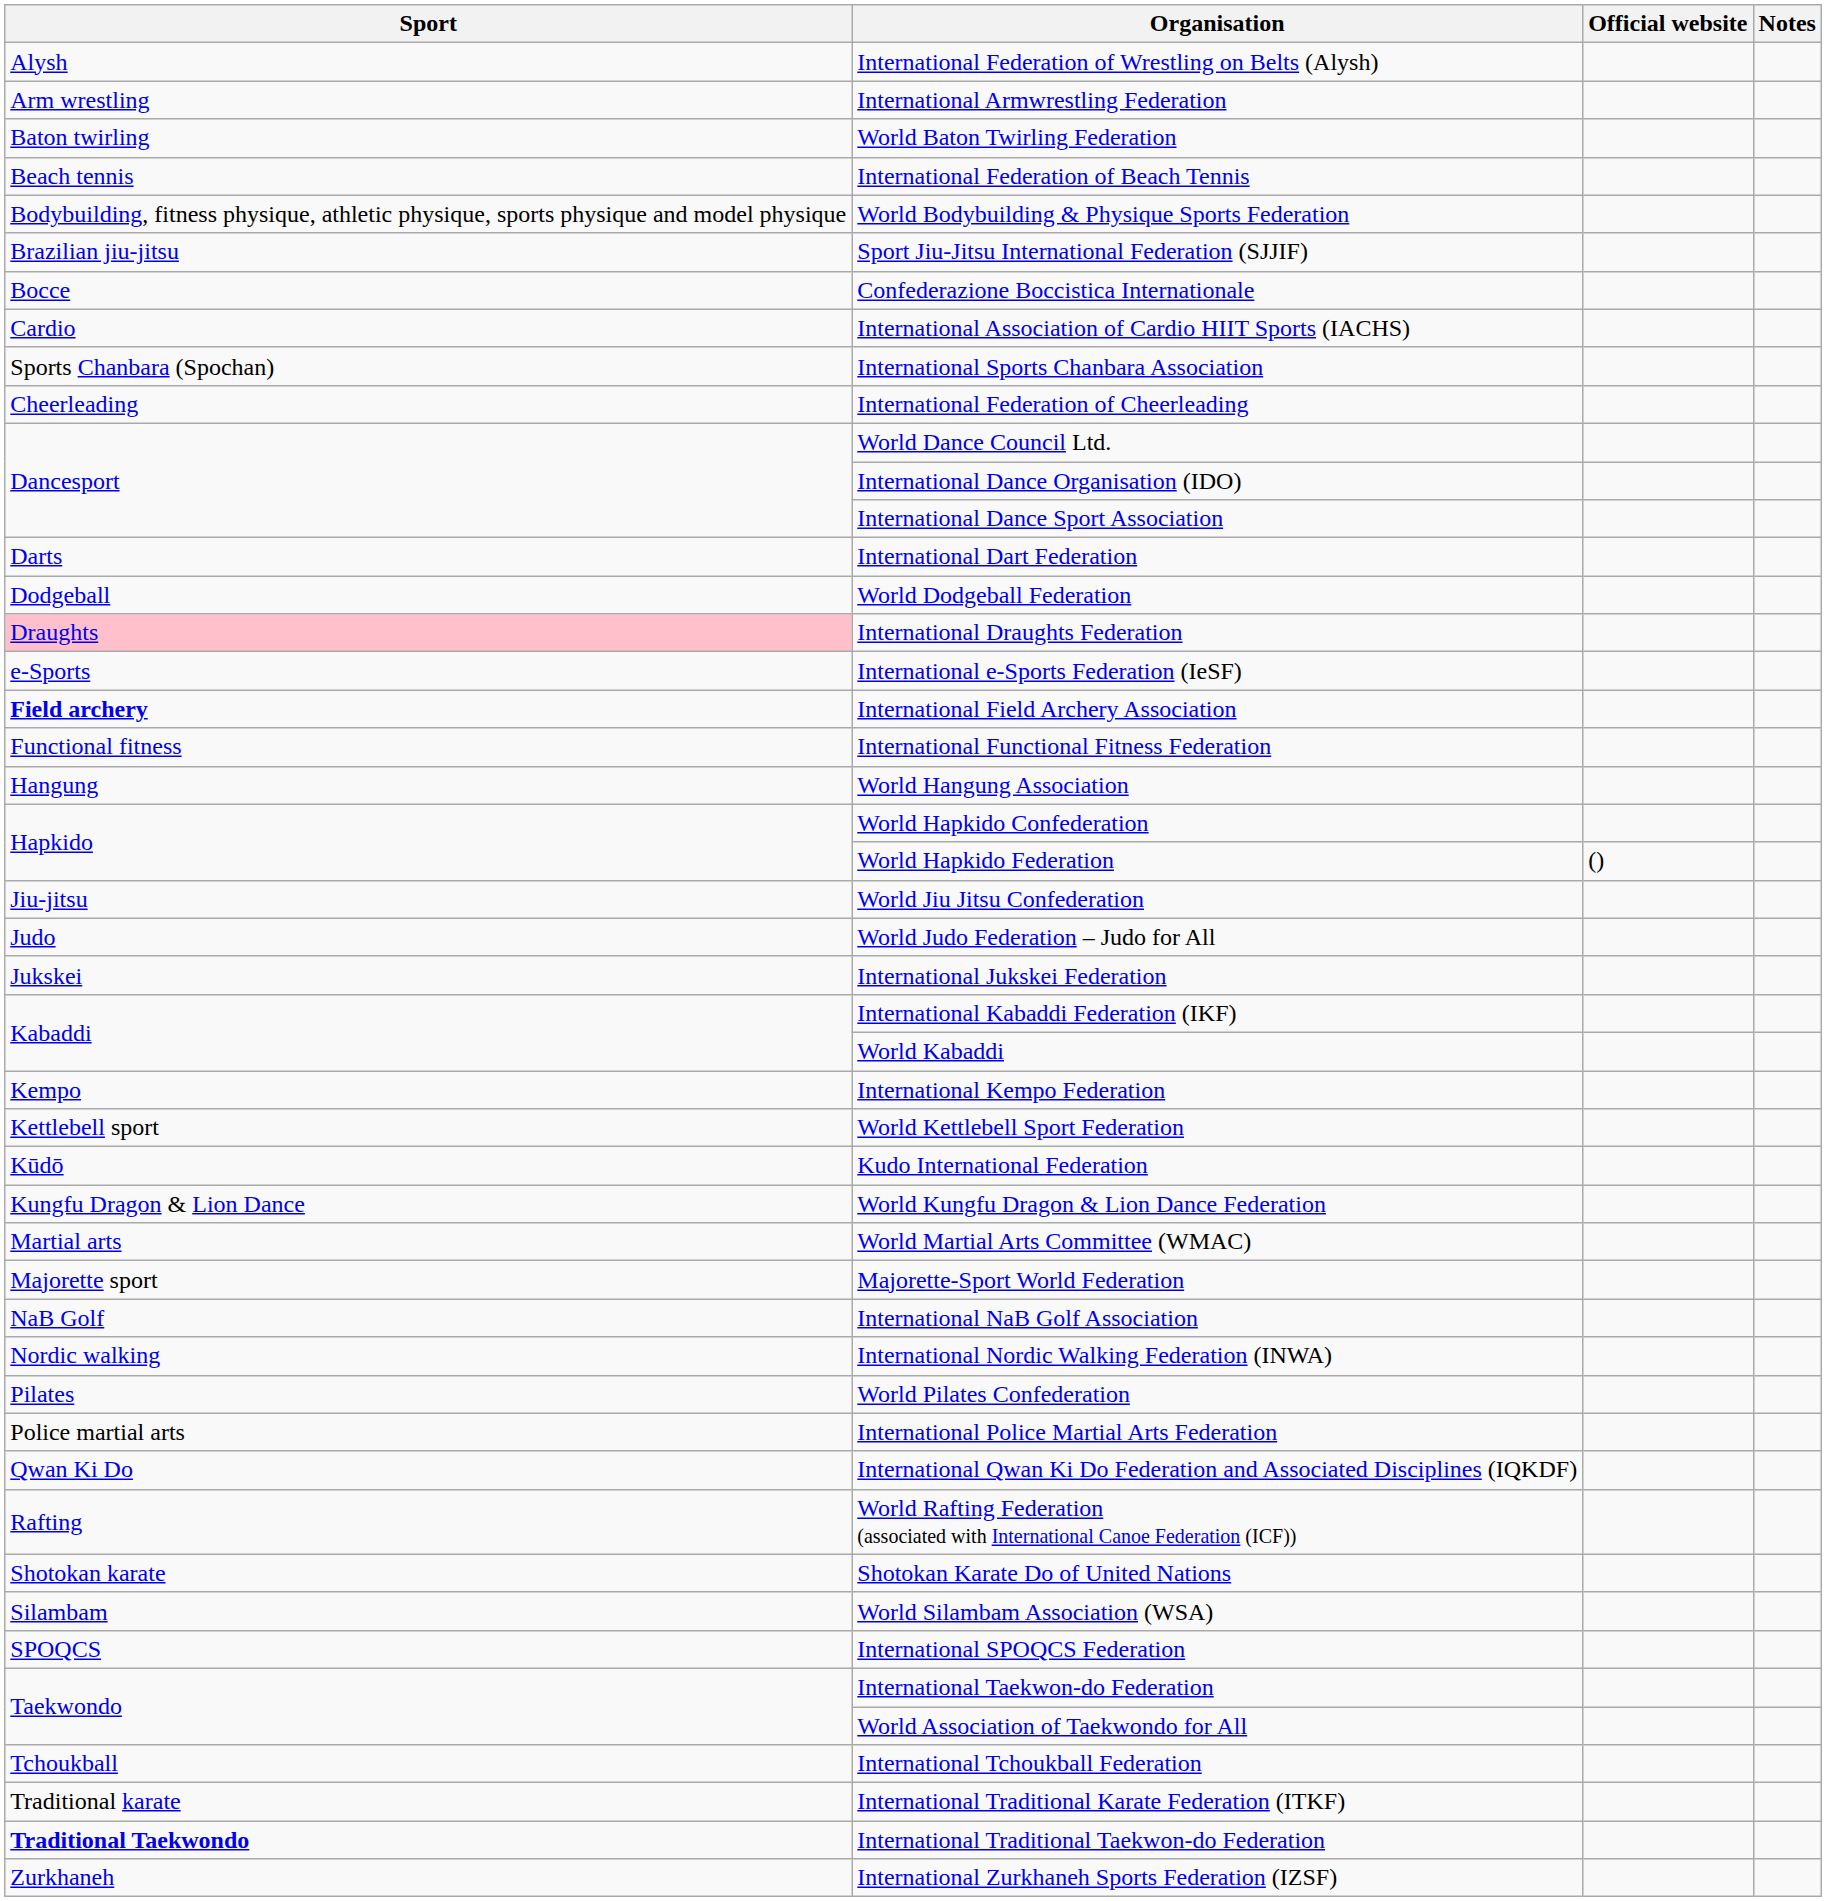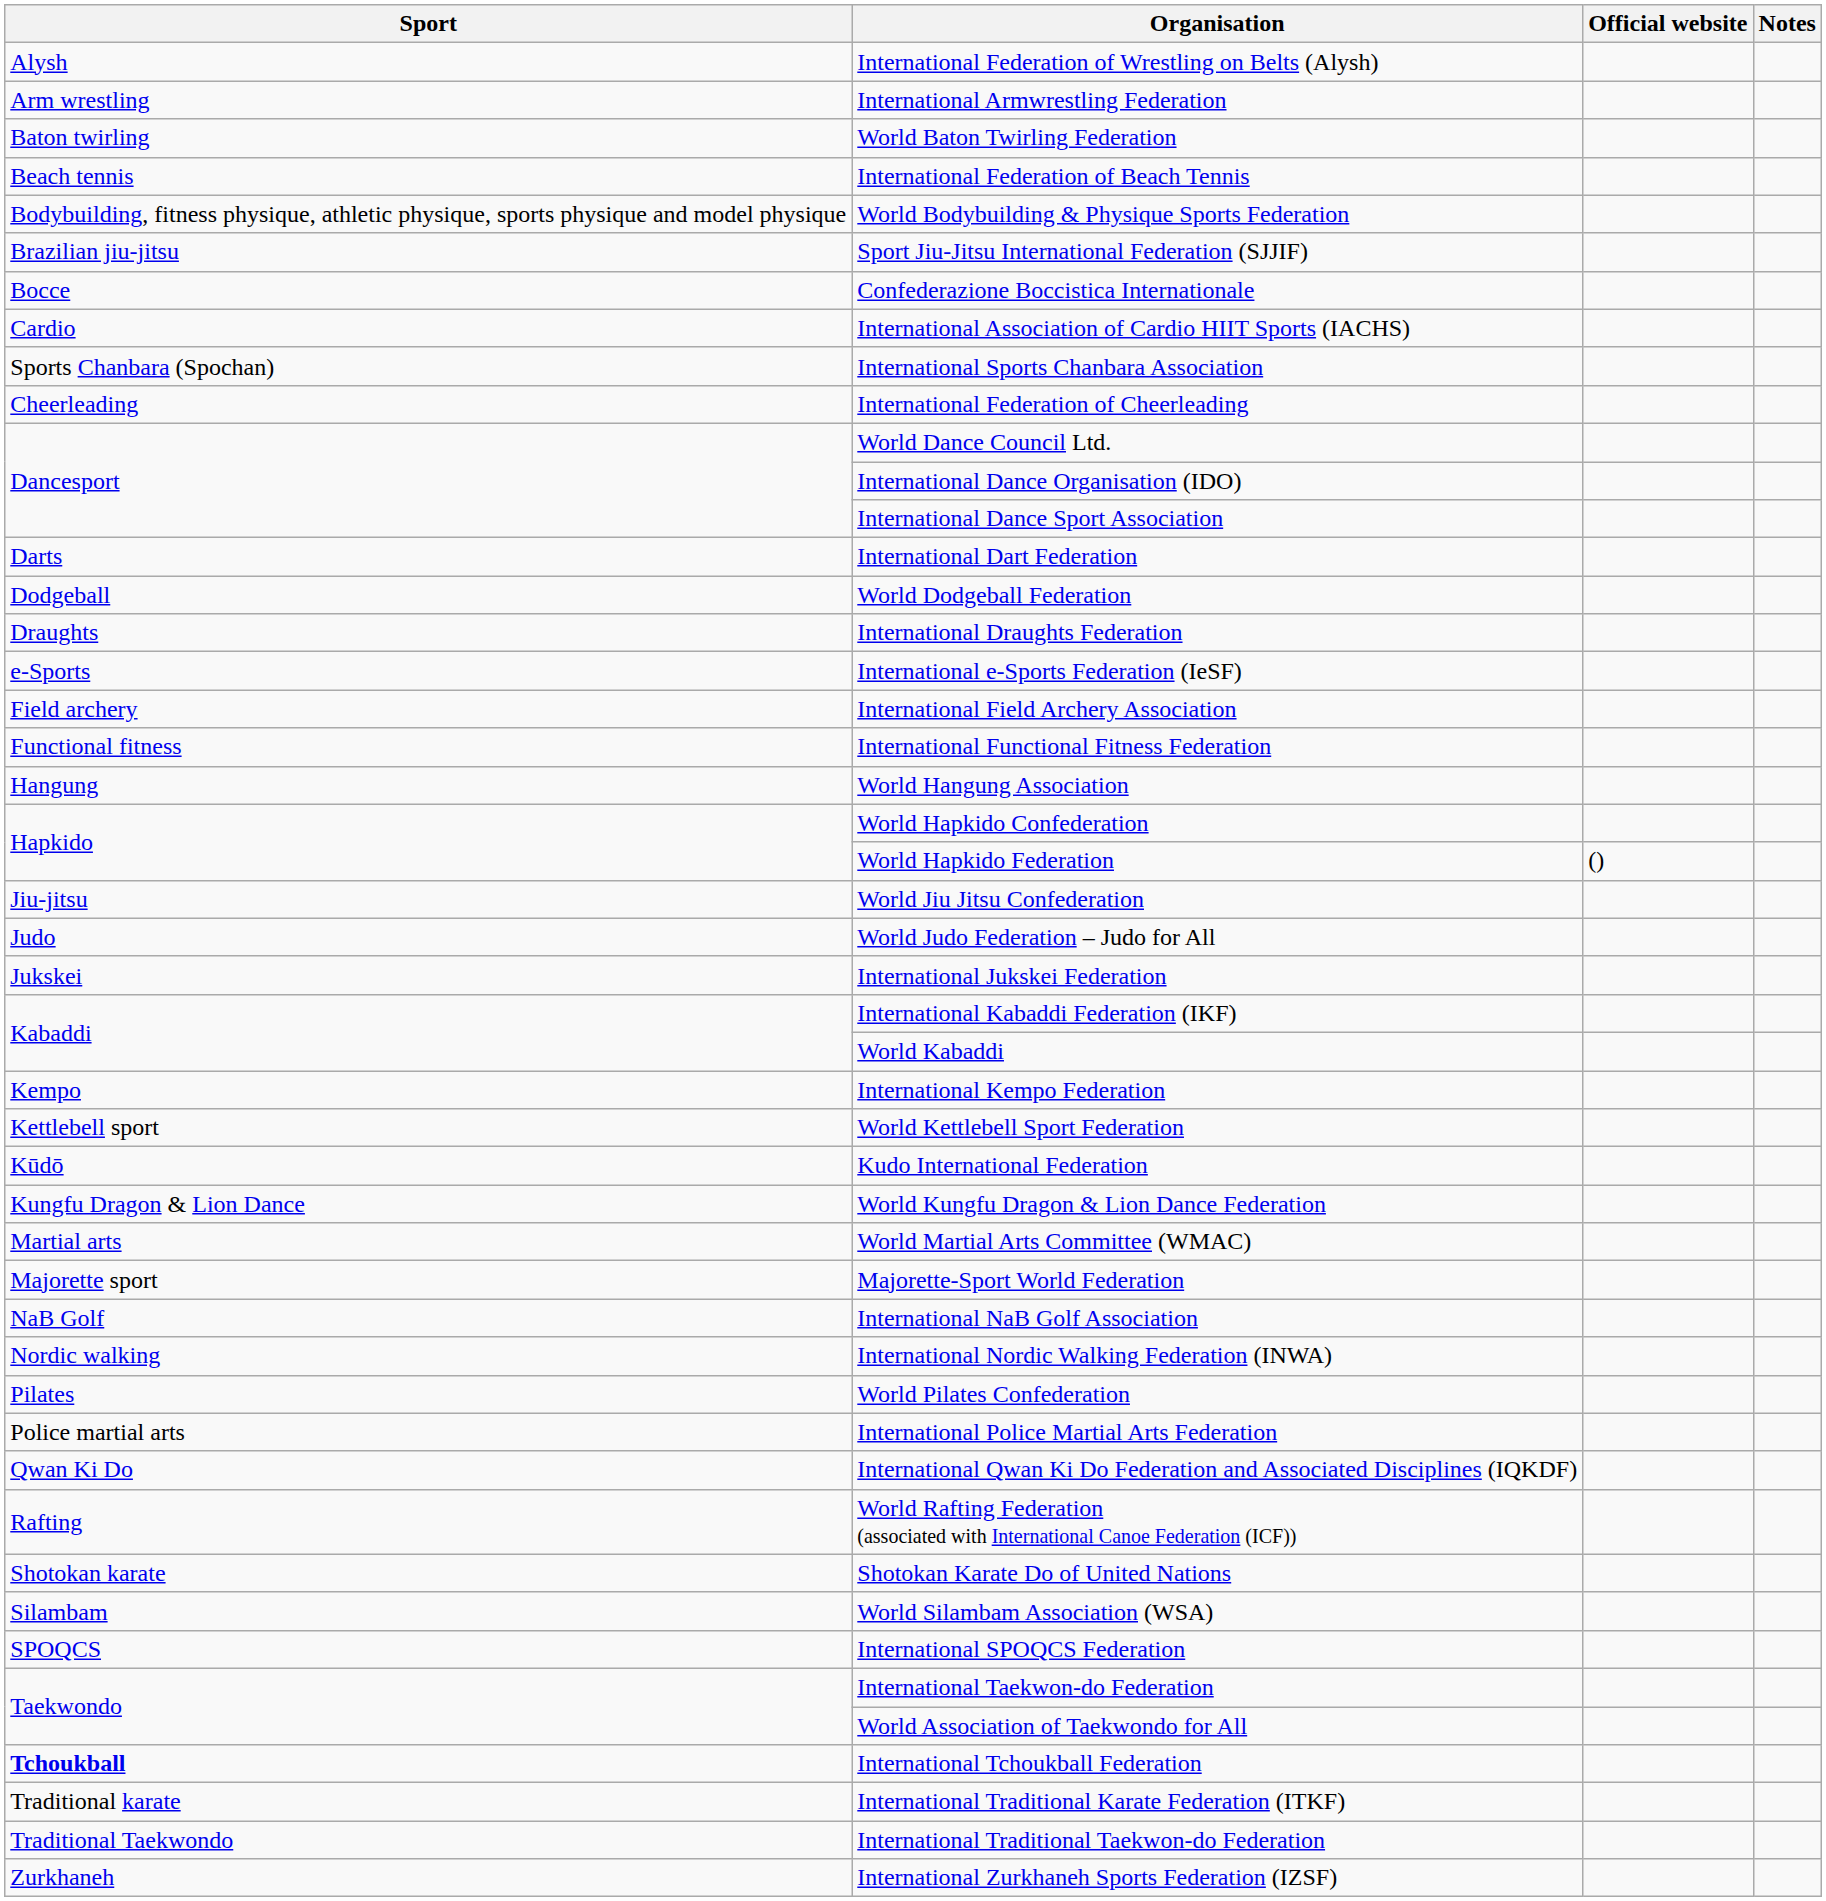(54, 632) pink background -> (54, 632) no background
(79, 708) bold -> (74, 708) normal
(64, 1763) normal -> (68, 1763) bold
(130, 1839) bold -> (122, 1839) normal
